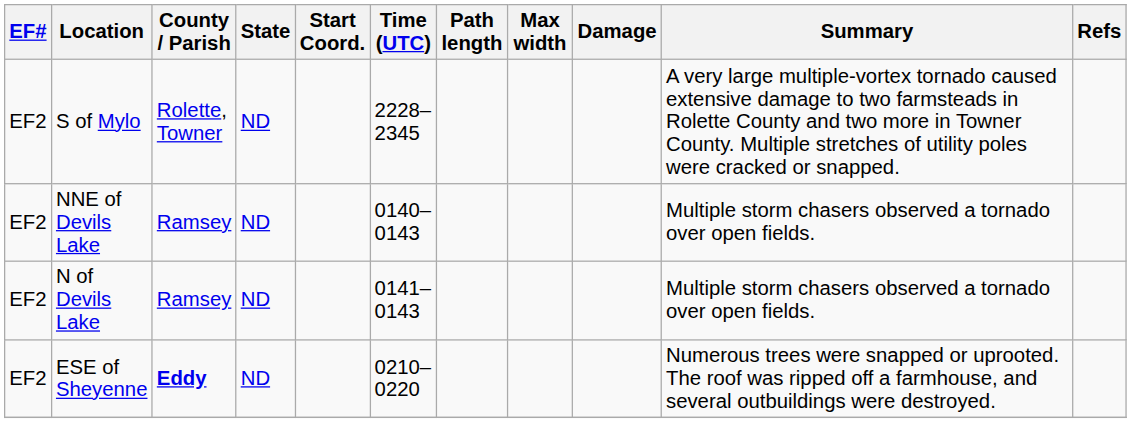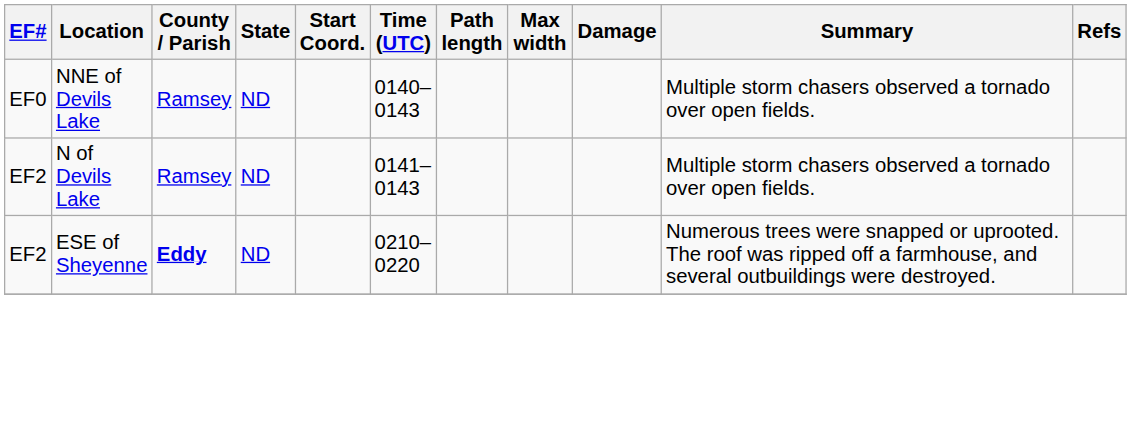- row: (98, 121)
(28, 222) EF2 -> (28, 98) EF0
